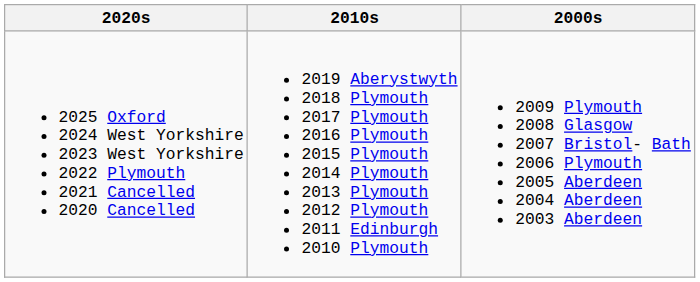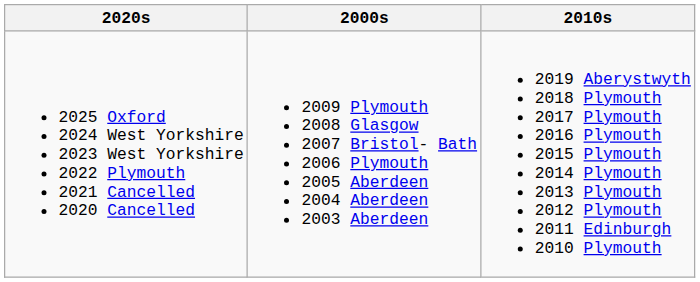columns swapped: (355, 18) <-> (578, 18)
